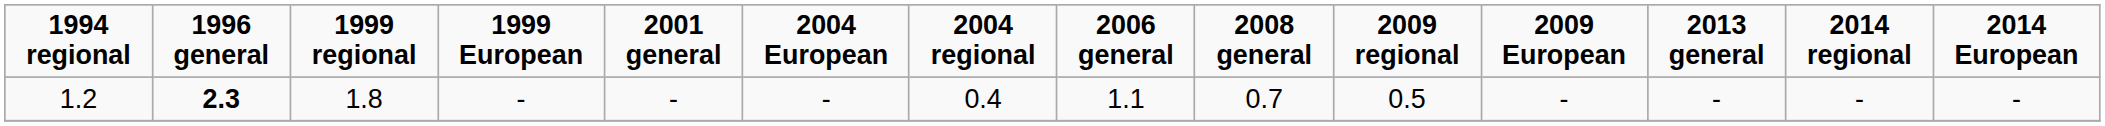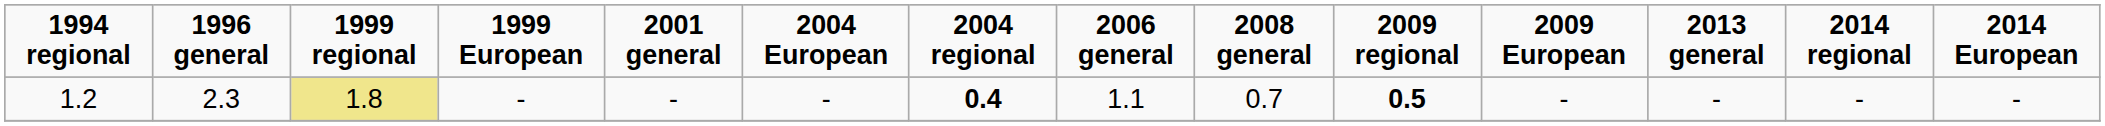(221, 98) bold -> (221, 98) normal
(364, 98) no background -> (364, 98) khaki background
(983, 98) normal -> (983, 98) bold
(1407, 98) normal -> (1407, 98) bold
